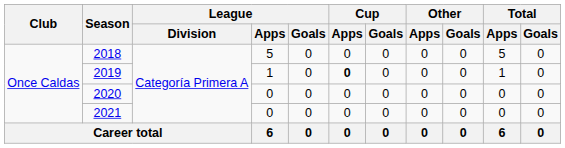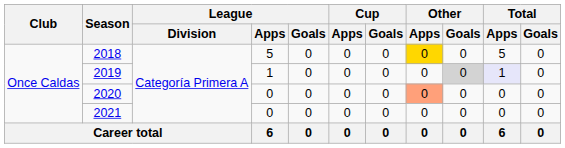(425, 53) no background -> (425, 53) gold background
(347, 73) bold -> (347, 73) normal
(463, 73) no background -> (463, 73) lightgrey background
(502, 73) no background -> (502, 73) lavender background
(425, 93) no background -> (425, 93) lightsalmon background
